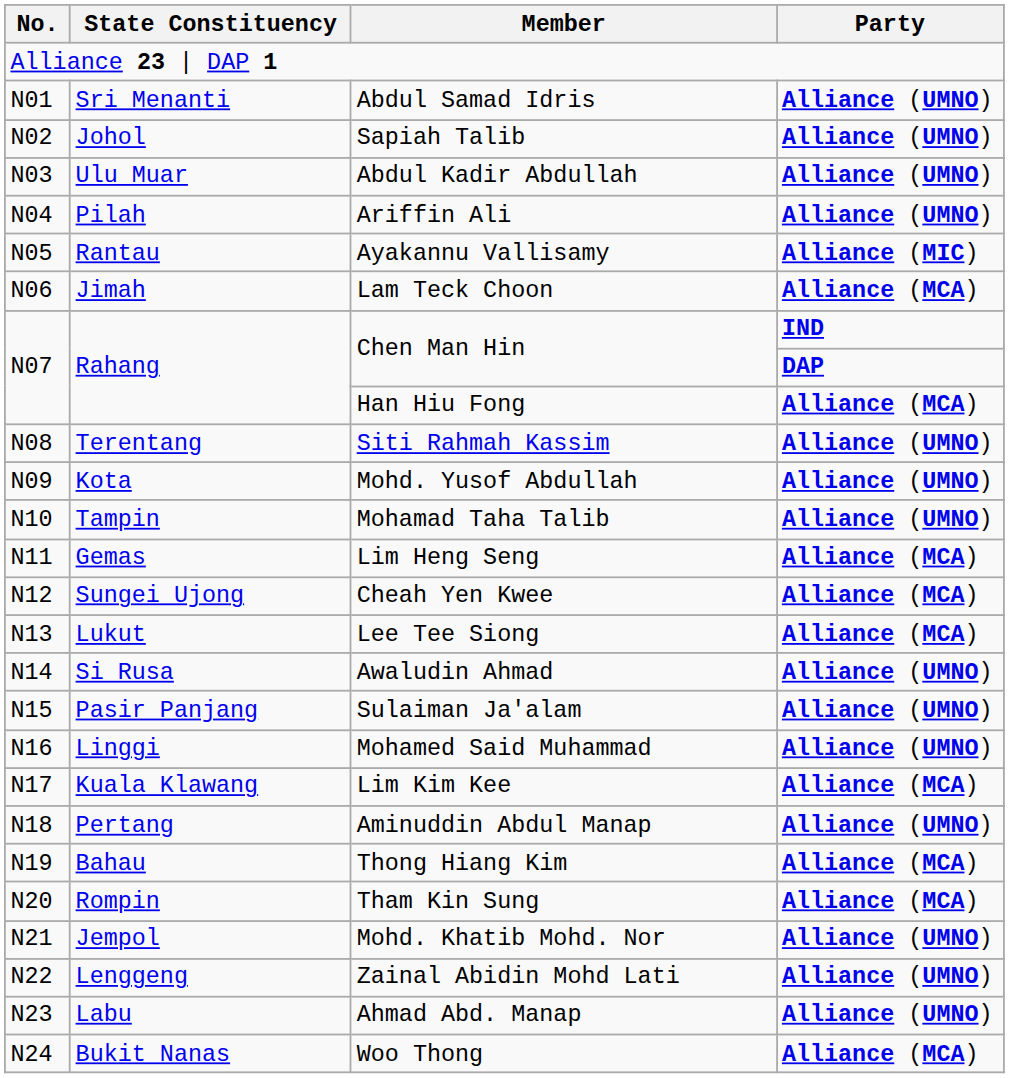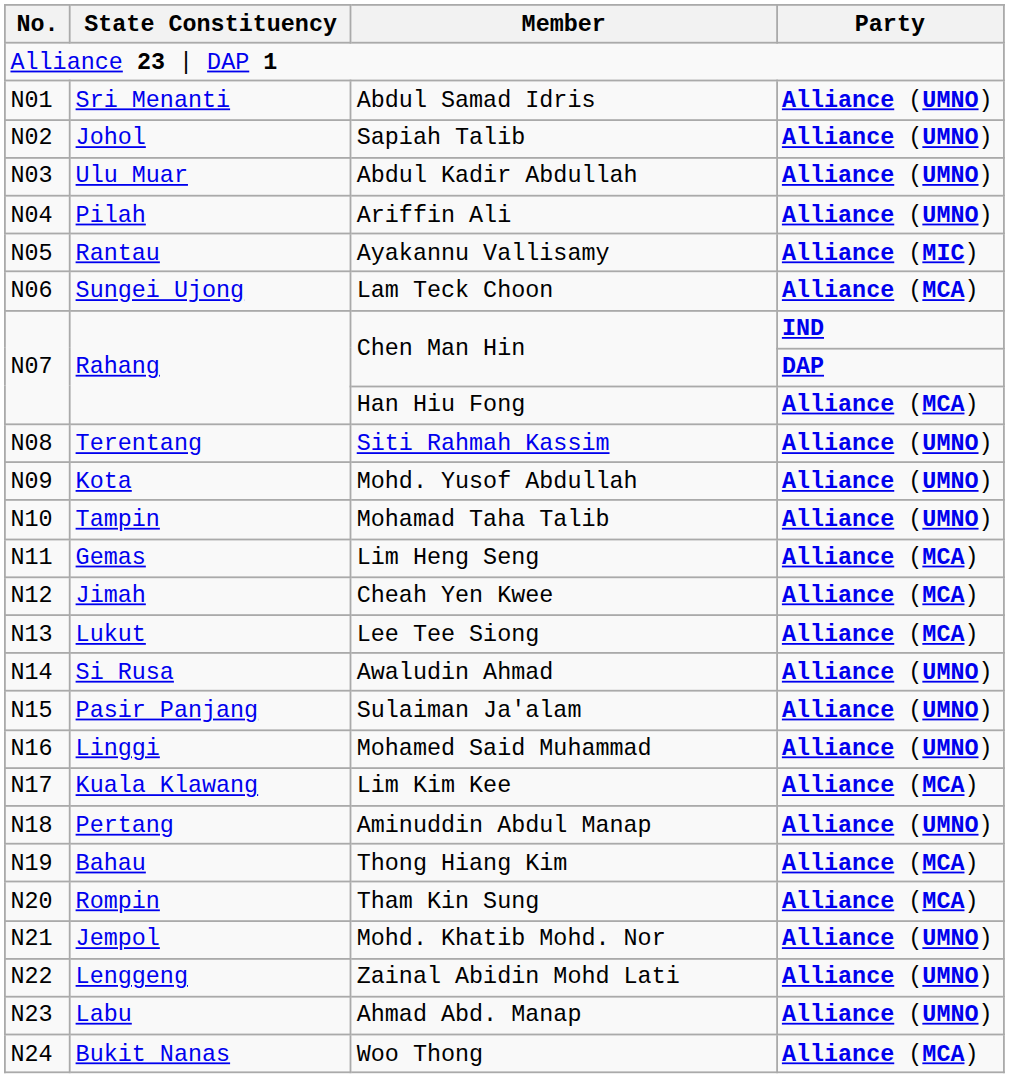(111, 291) Jimah -> (160, 291) Sungei Ujong
(160, 596) Sungei Ujong -> (111, 596) Jimah
